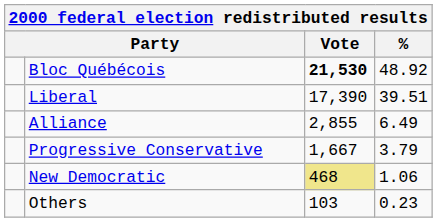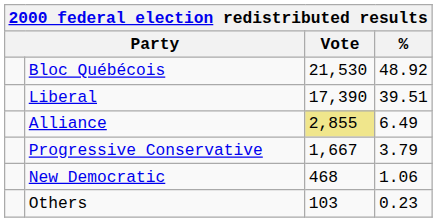(338, 71) bold -> (338, 71) normal
(333, 124) no background -> (333, 124) khaki background
(323, 177) khaki background -> (323, 177) no background
